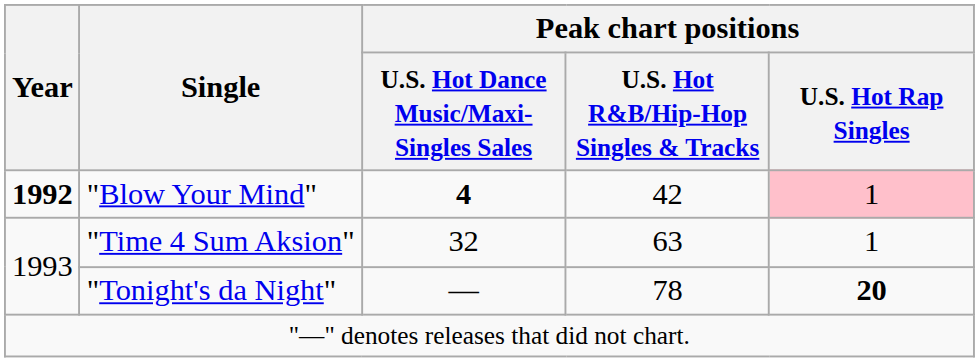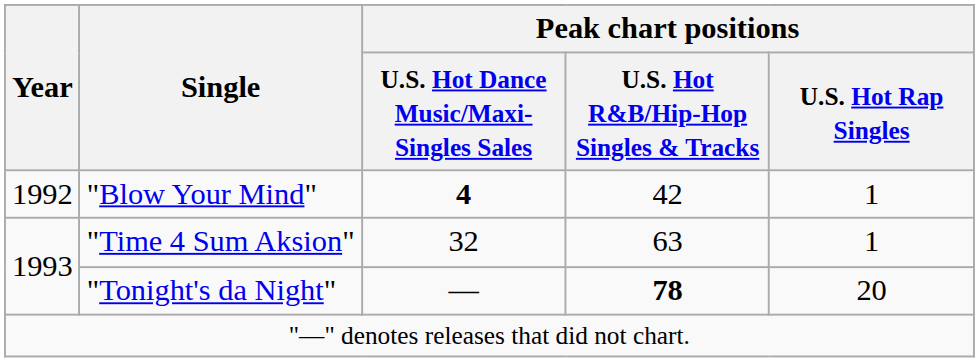(42, 193) bold -> (42, 193) normal
(872, 193) pink background -> (872, 193) no background
(668, 289) normal -> (668, 289) bold
(872, 289) bold -> (872, 289) normal
